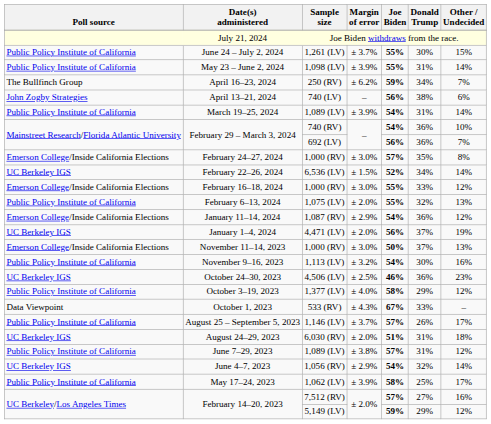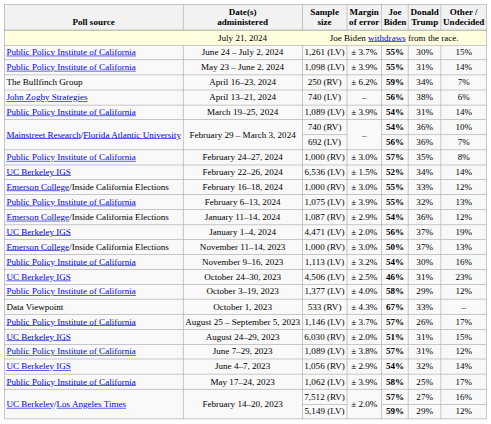(88, 157) Emerson College/Inside California Elections -> (71, 157) Public Policy Institute of California
(364, 202) ± 2.0% -> (364, 202) ± 3.9%
(425, 277) 36% -> (425, 277) 31%
(464, 337) 18% -> (464, 337) 15%
